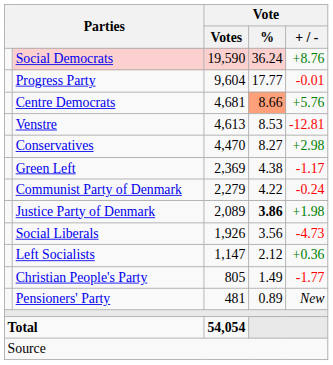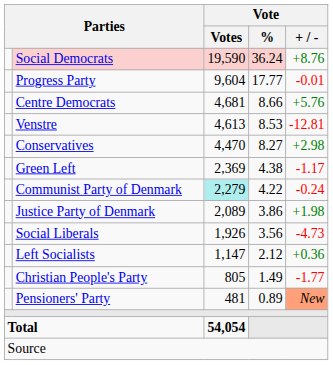(271, 102) lightsalmon background -> (271, 102) no background
(230, 189) no background -> (230, 189) paleturquoise background
(271, 211) bold -> (271, 211) normal
(312, 299) no background -> (312, 299) lightsalmon background
